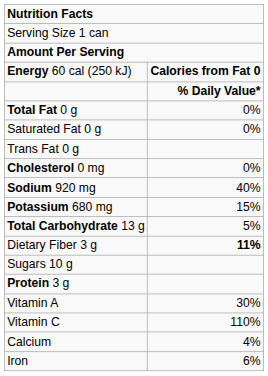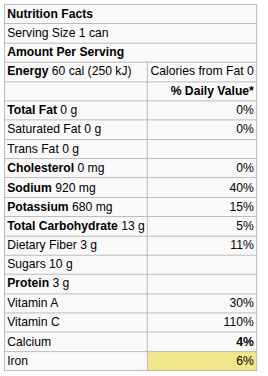(205, 71) bold -> (202, 71) normal
(249, 245) bold -> (242, 245) normal
(252, 341) normal -> (245, 341) bold
(252, 361) no background -> (245, 361) khaki background
